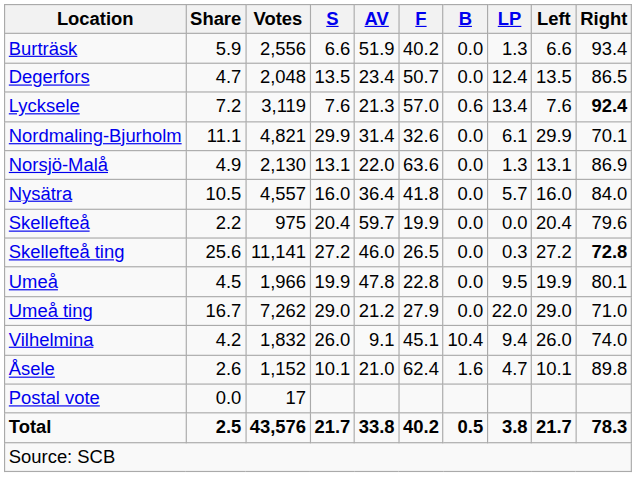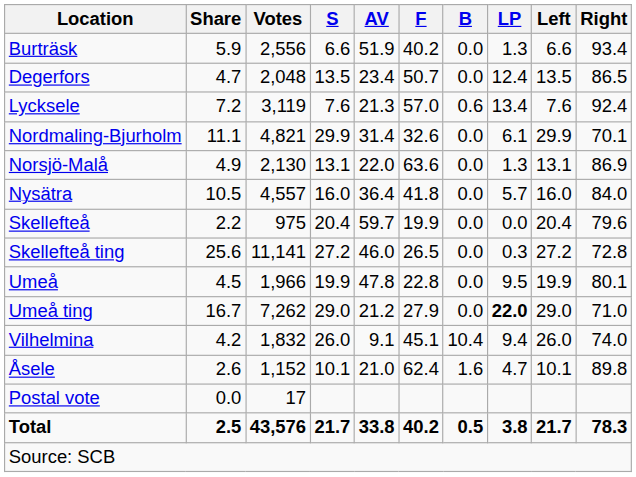(609, 106) bold -> (609, 106) normal
(609, 252) bold -> (609, 252) normal
(510, 310) normal -> (510, 310) bold
